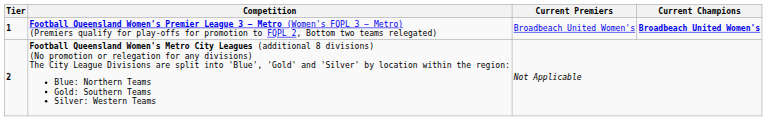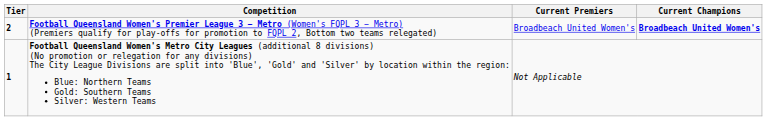(9, 29) 1 -> (9, 29) 2
(9, 78) 2 -> (9, 78) 1
